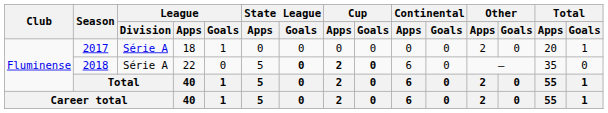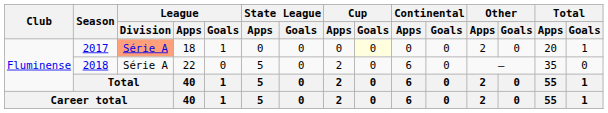(145, 48) no background -> (145, 48) lightsalmon background
(373, 48) no background -> (373, 48) lightyellow background
(301, 65) bold -> (301, 65) normal
(339, 65) bold -> (339, 65) normal
(373, 65) bold -> (373, 65) normal
